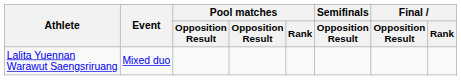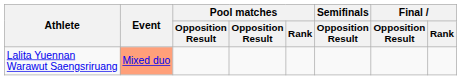(146, 61) no background -> (146, 61) lightsalmon background
